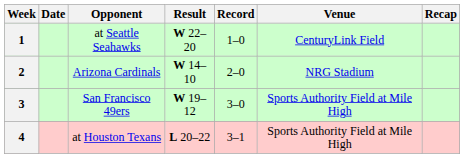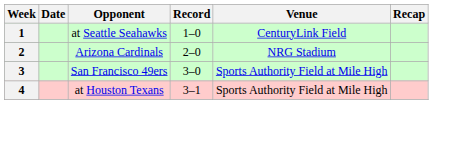- column: (190, 14)
